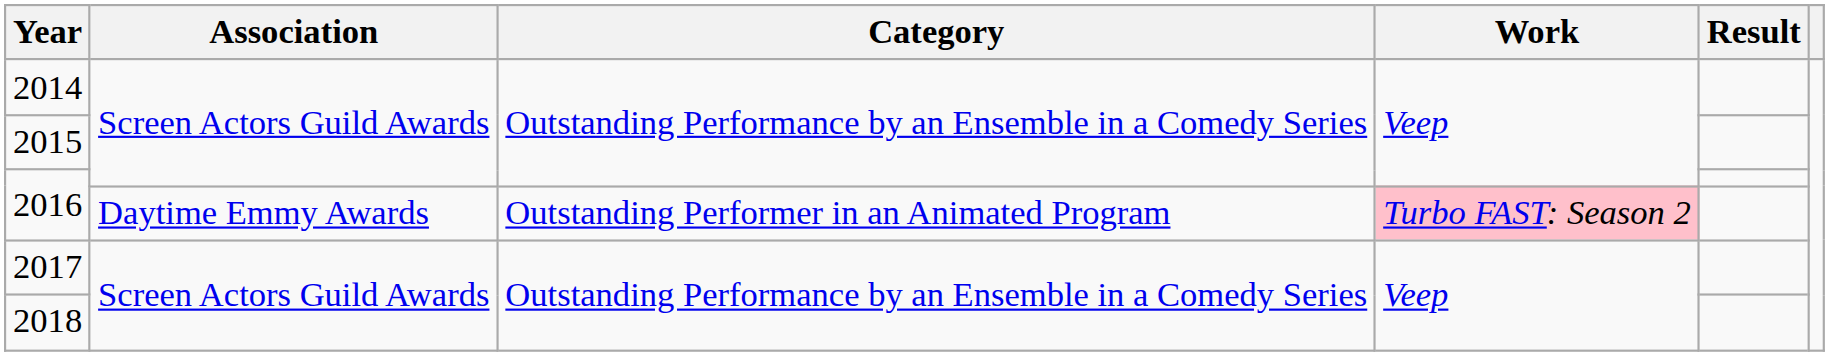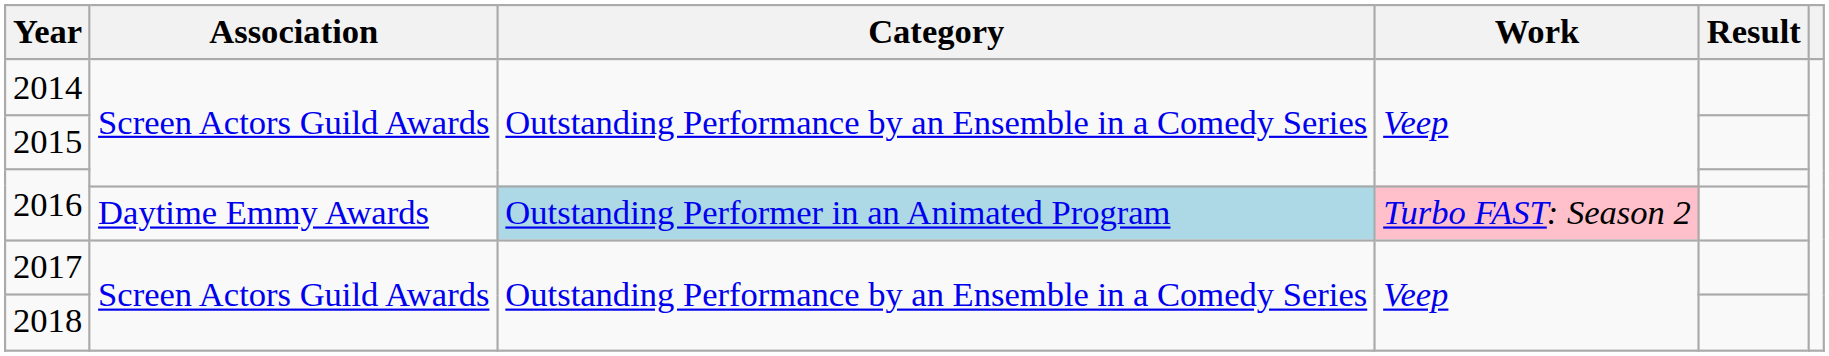(838, 212) no background -> (838, 212) lightblue background
